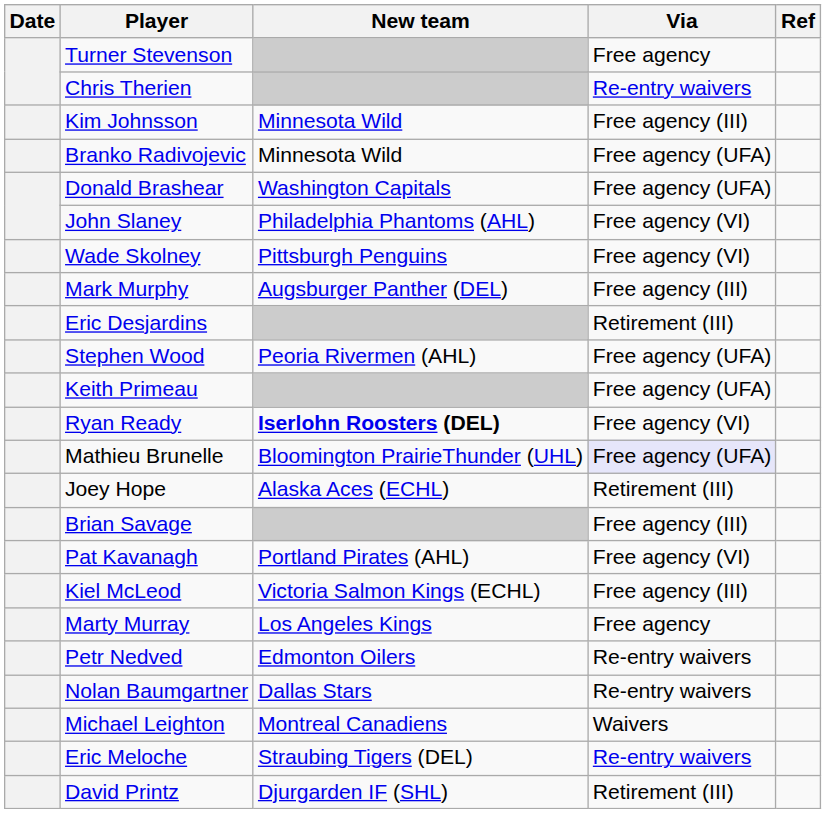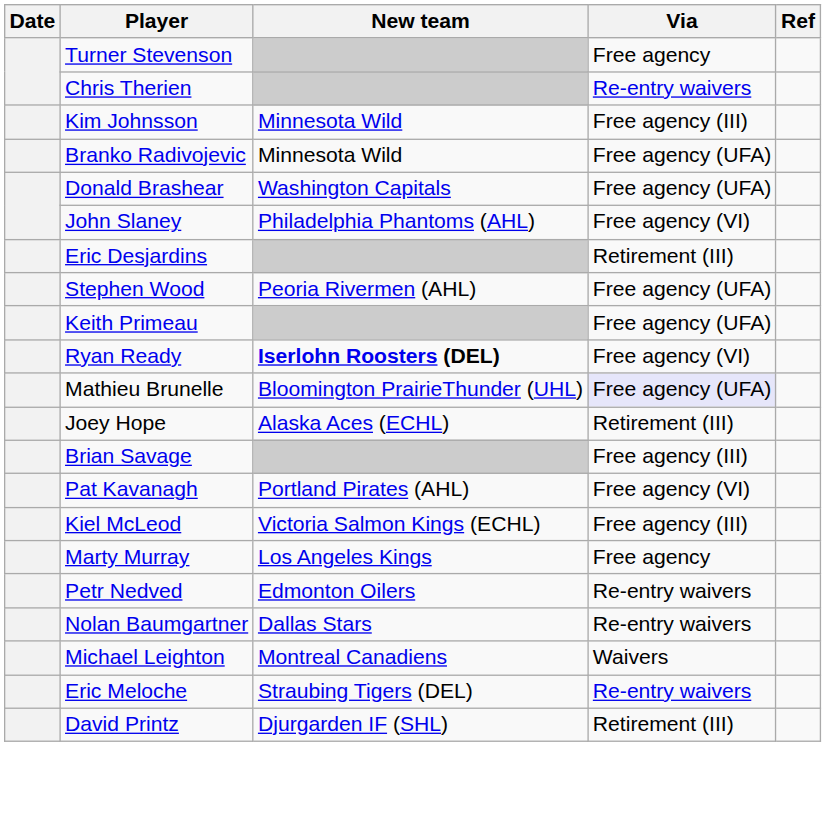- row: (133, 255)
- row: (127, 289)
